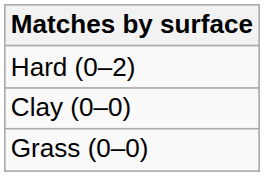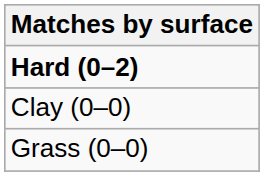(73, 66) normal -> (75, 66) bold
